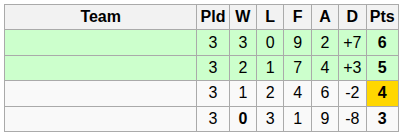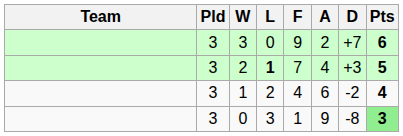(270, 67) normal -> (270, 67) bold
(382, 93) gold background -> (382, 93) no background
(243, 118) bold -> (243, 118) normal
(382, 118) no background -> (382, 118) lightgreen background
